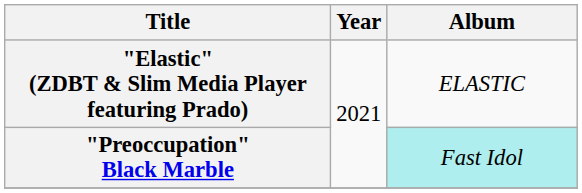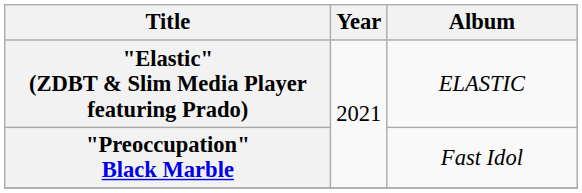(482, 157) paleturquoise background -> (482, 157) no background
